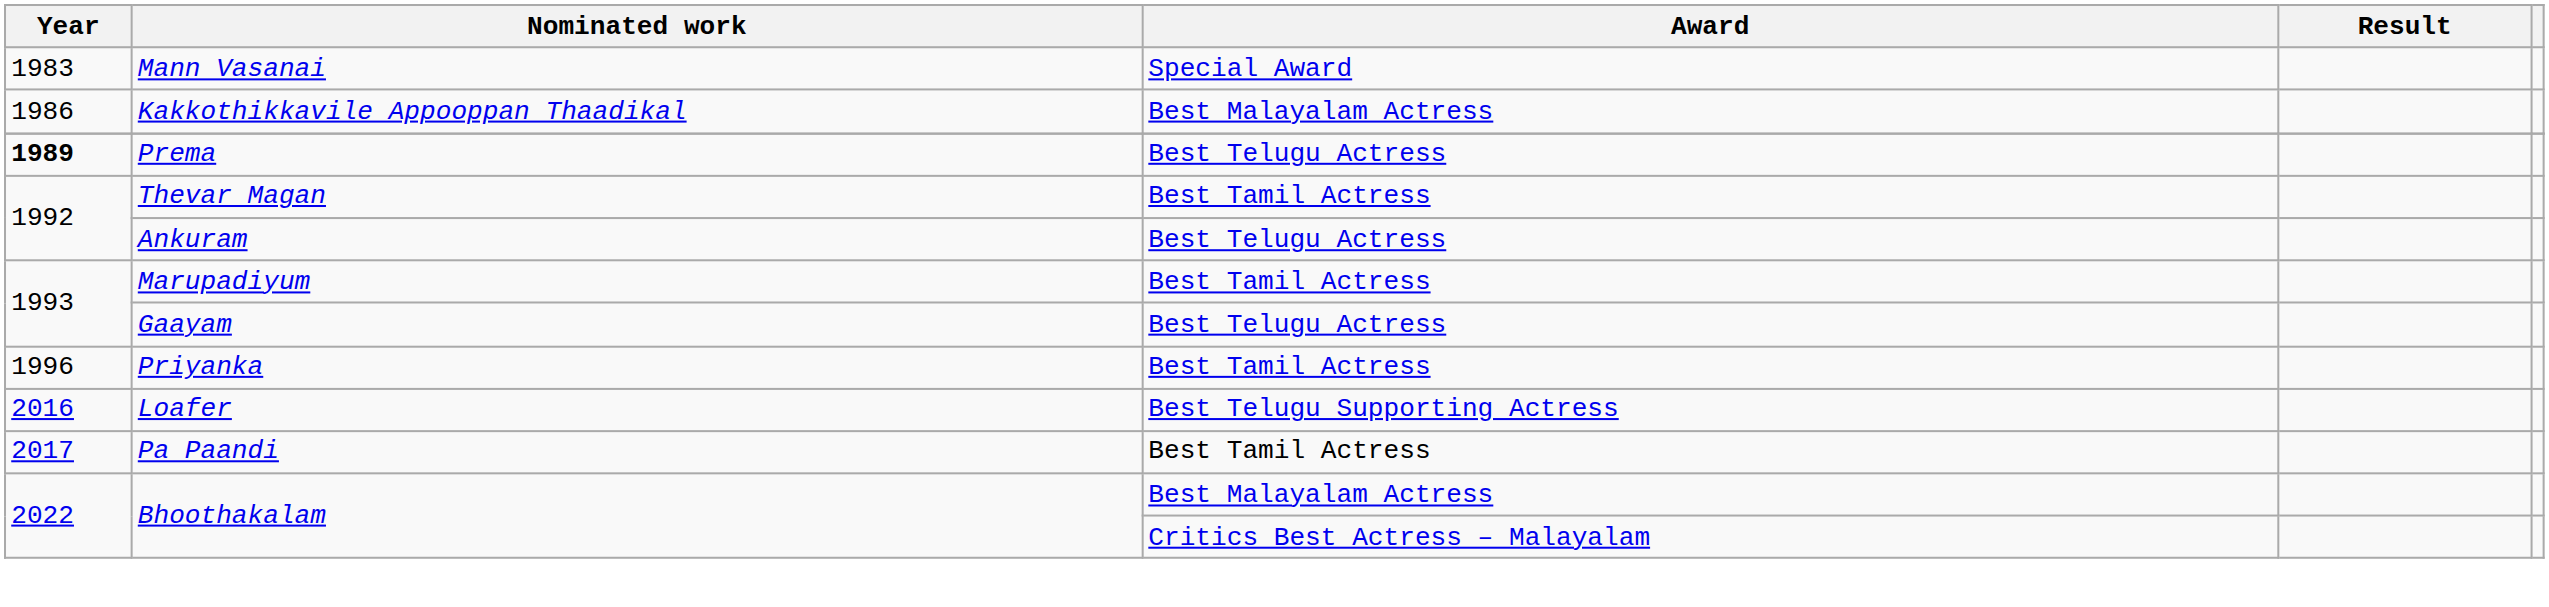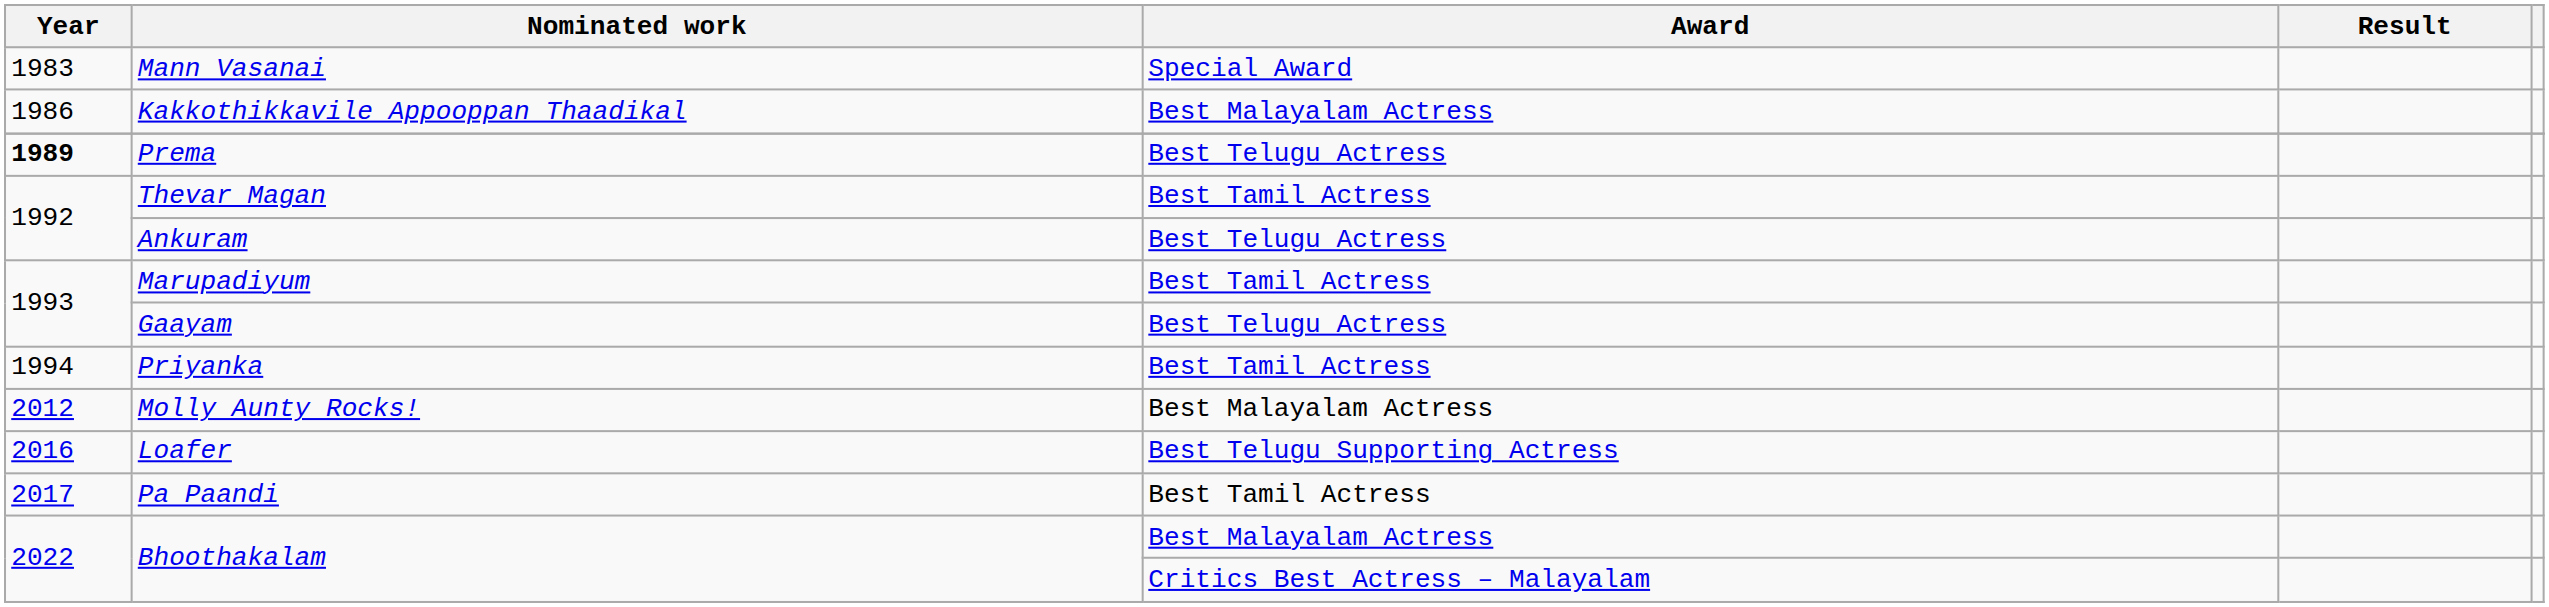(43, 367) 1996 -> (43, 367) 1994
+ row: (279, 410)
